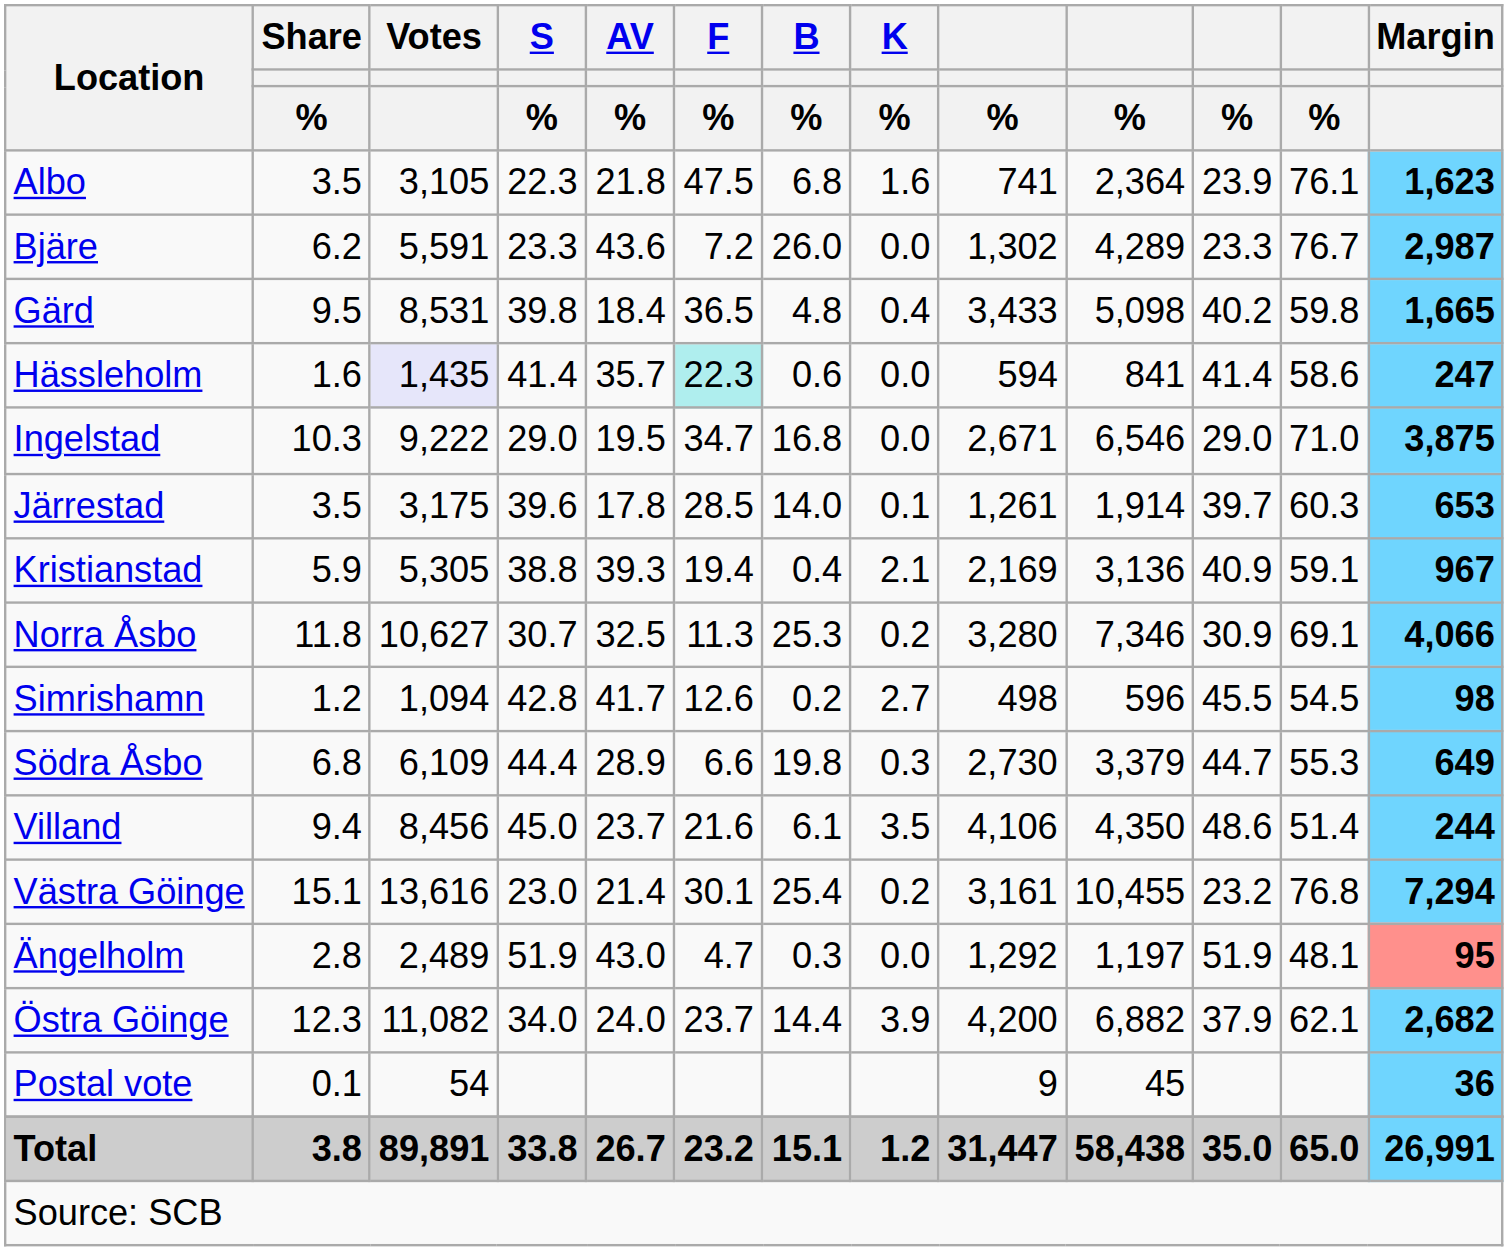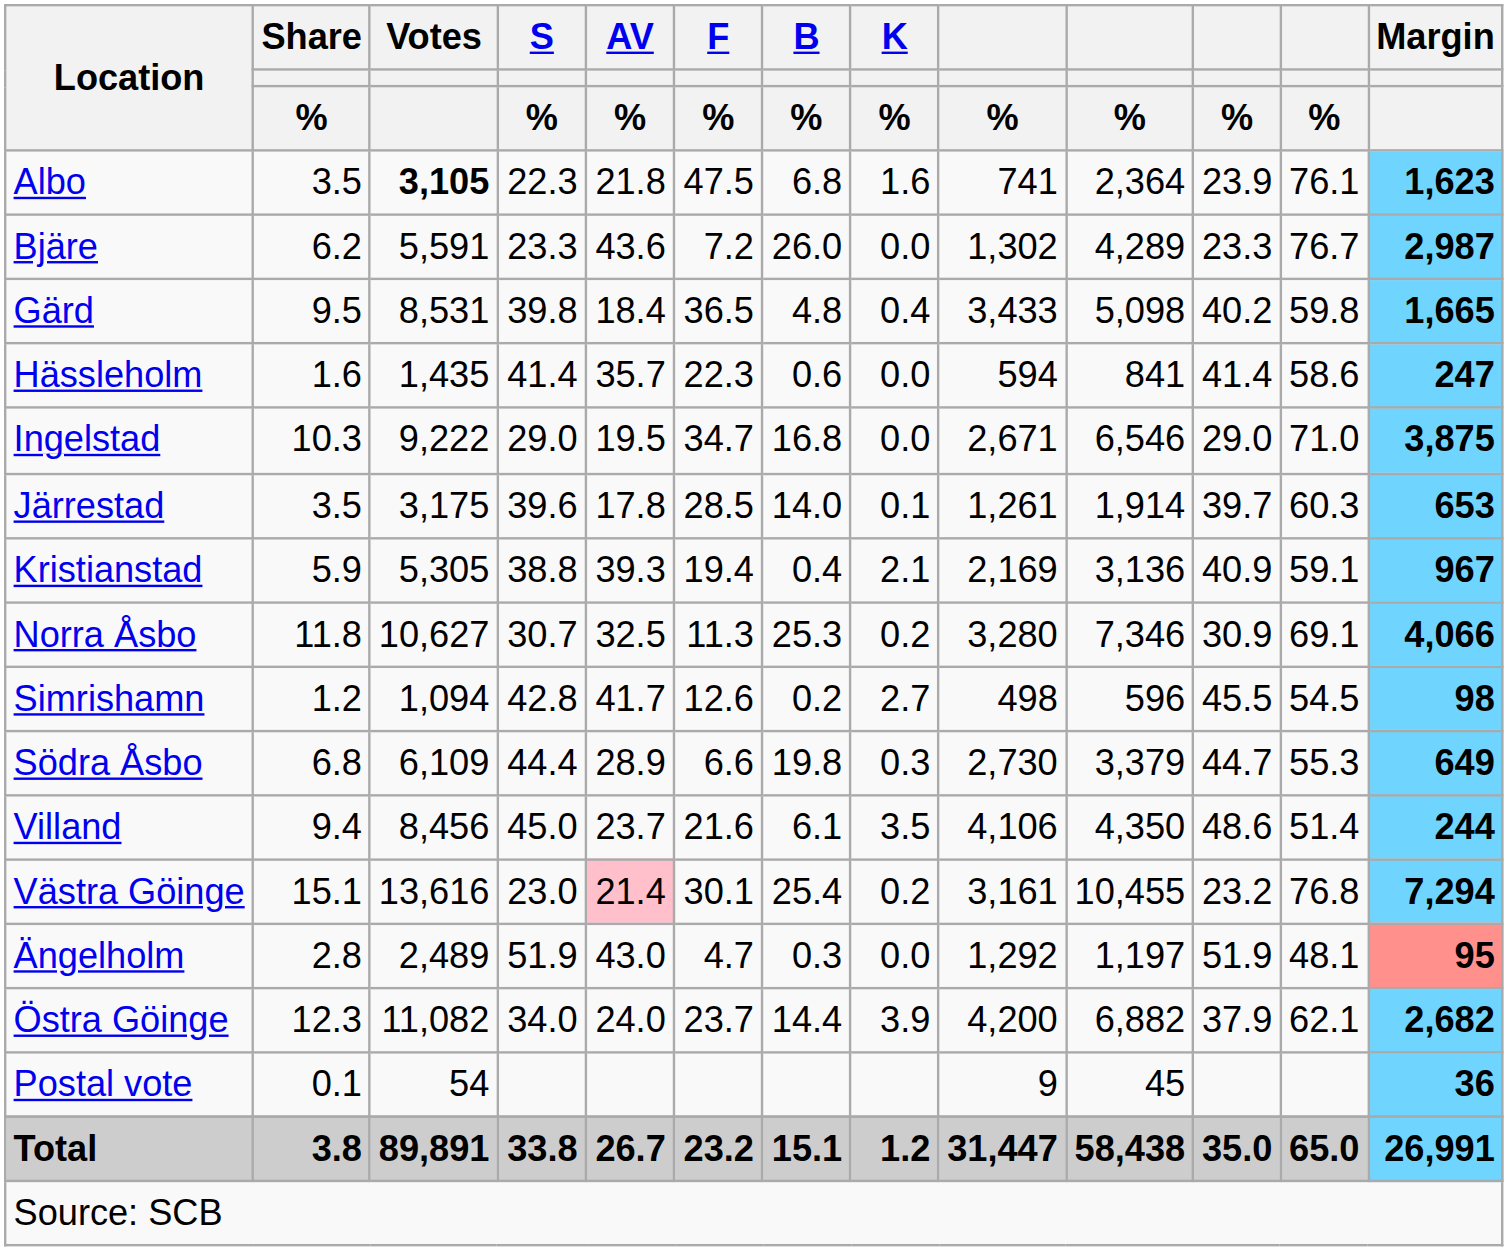(444, 182) normal -> (444, 182) bold
(444, 375) lavender background -> (444, 375) no background
(719, 375) paleturquoise background -> (719, 375) no background
(631, 891) no background -> (631, 891) pink background
